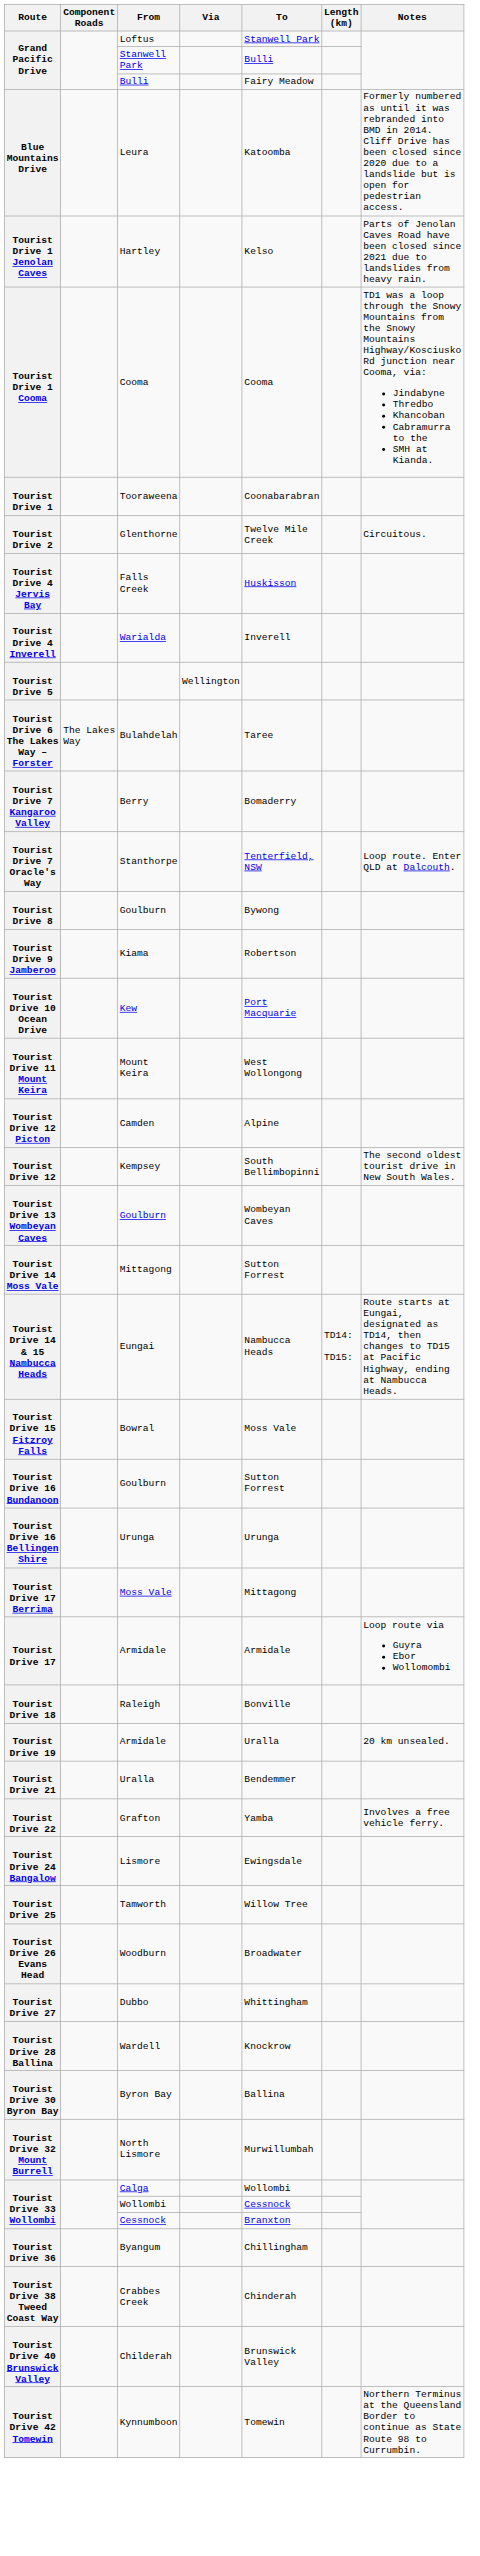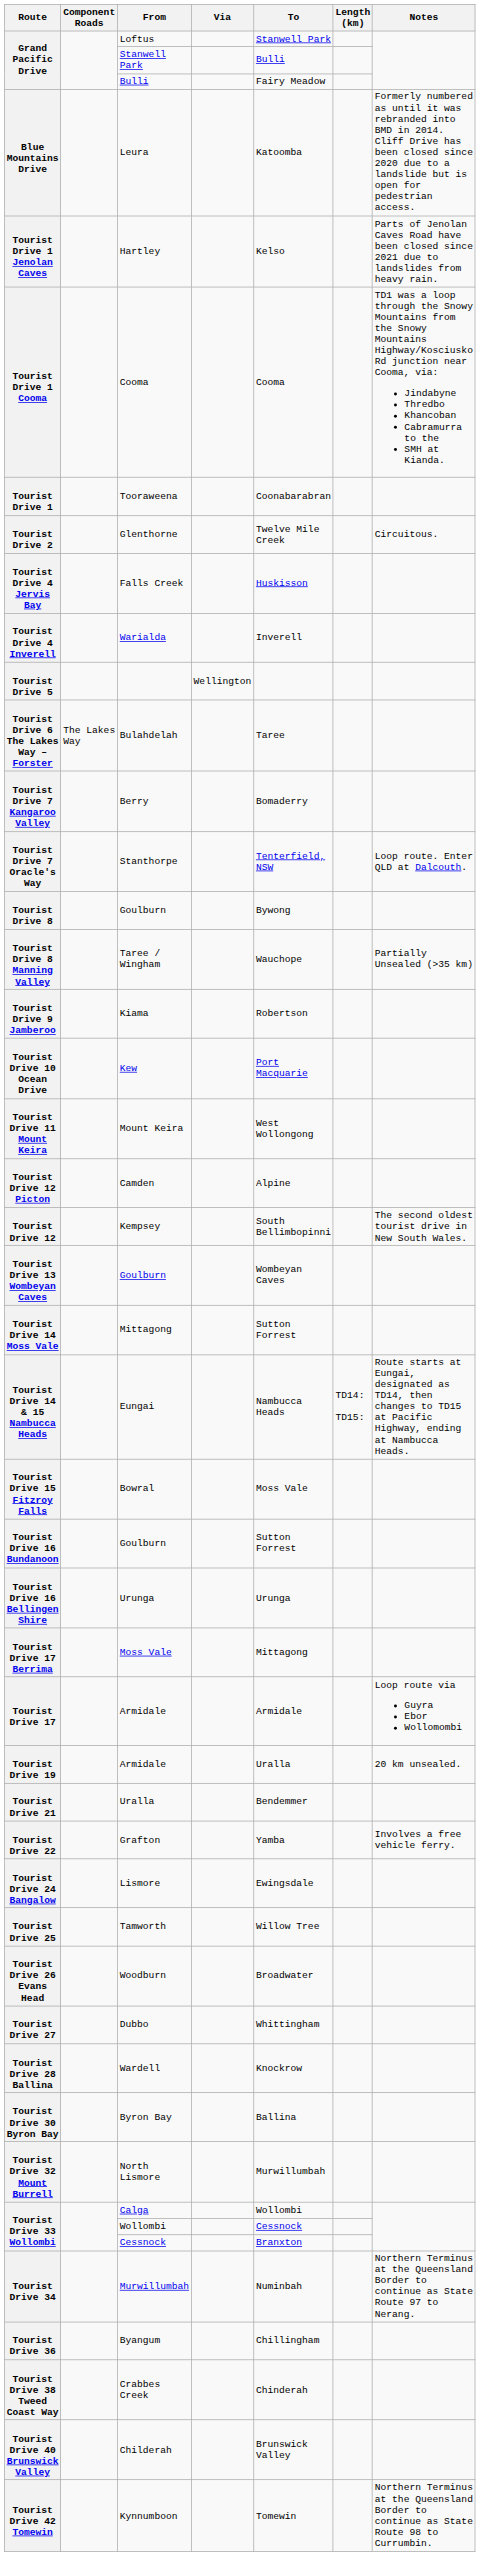+ row: (33, 965)
- row: (33, 1710)
+ row: (33, 2292)
